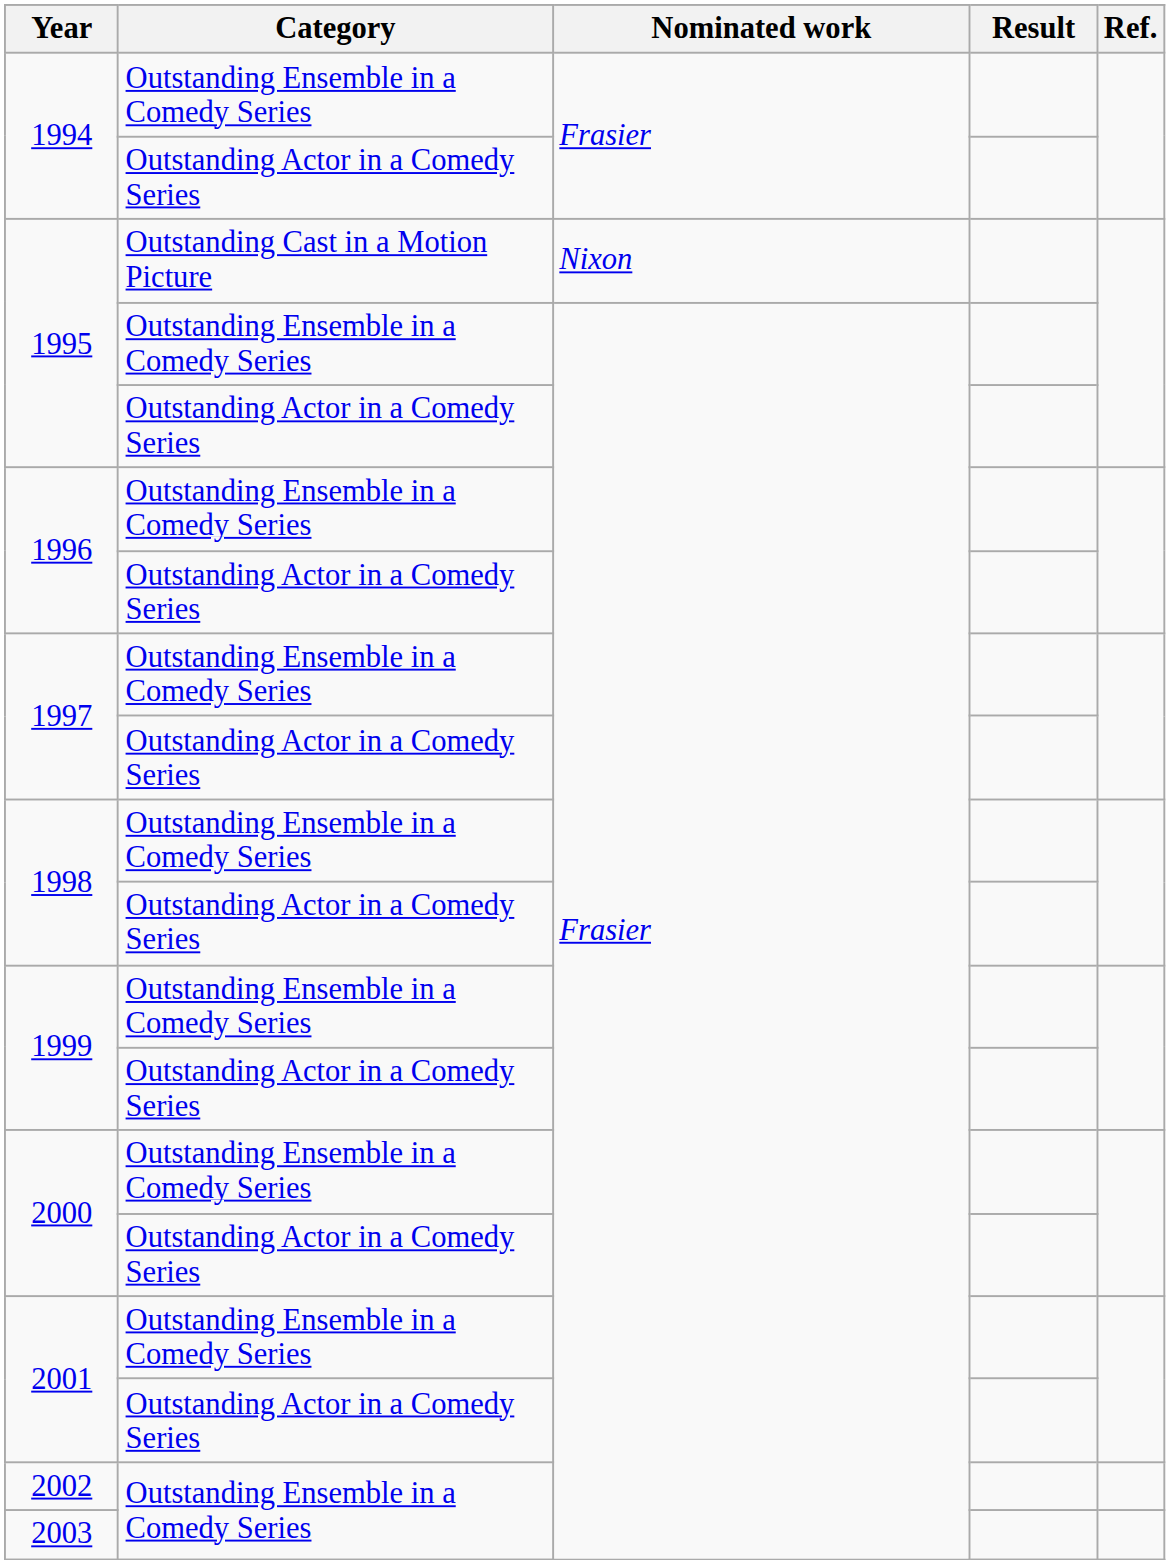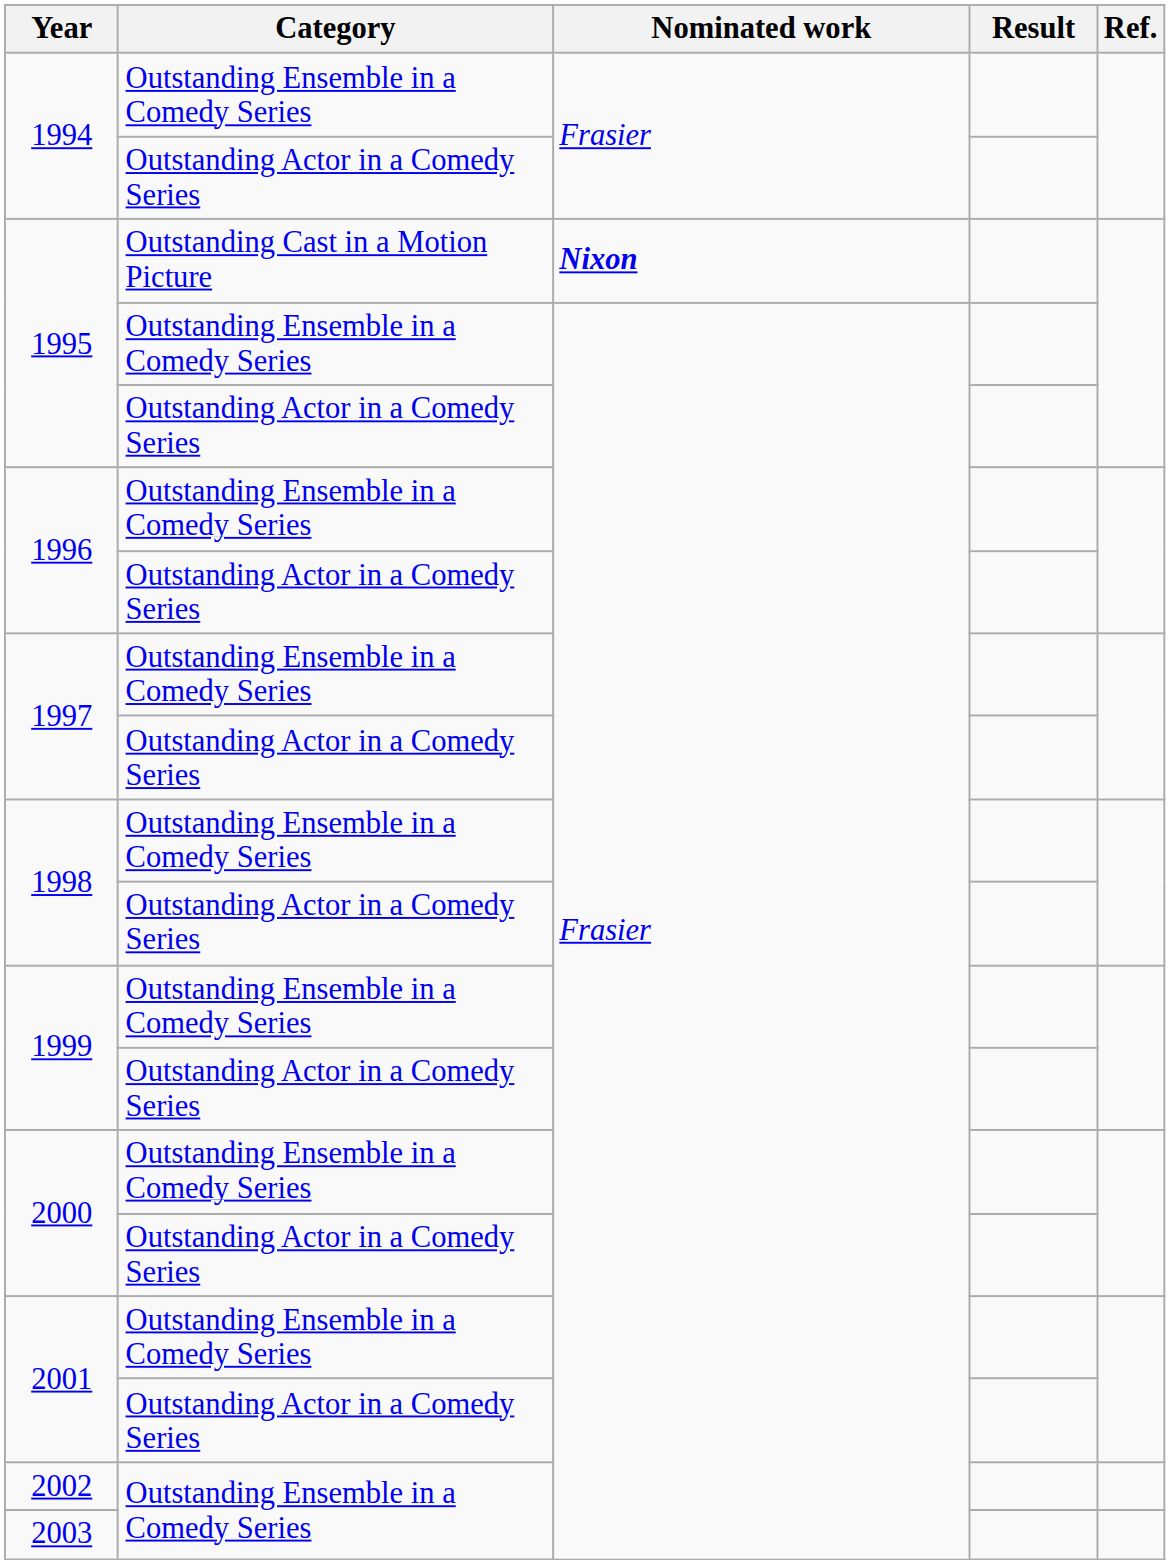(596, 260) normal -> (598, 260) bold
